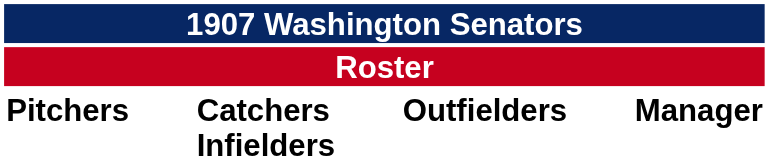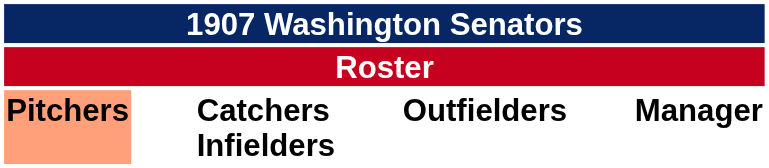(68, 110) no background -> (68, 110) lightsalmon background
